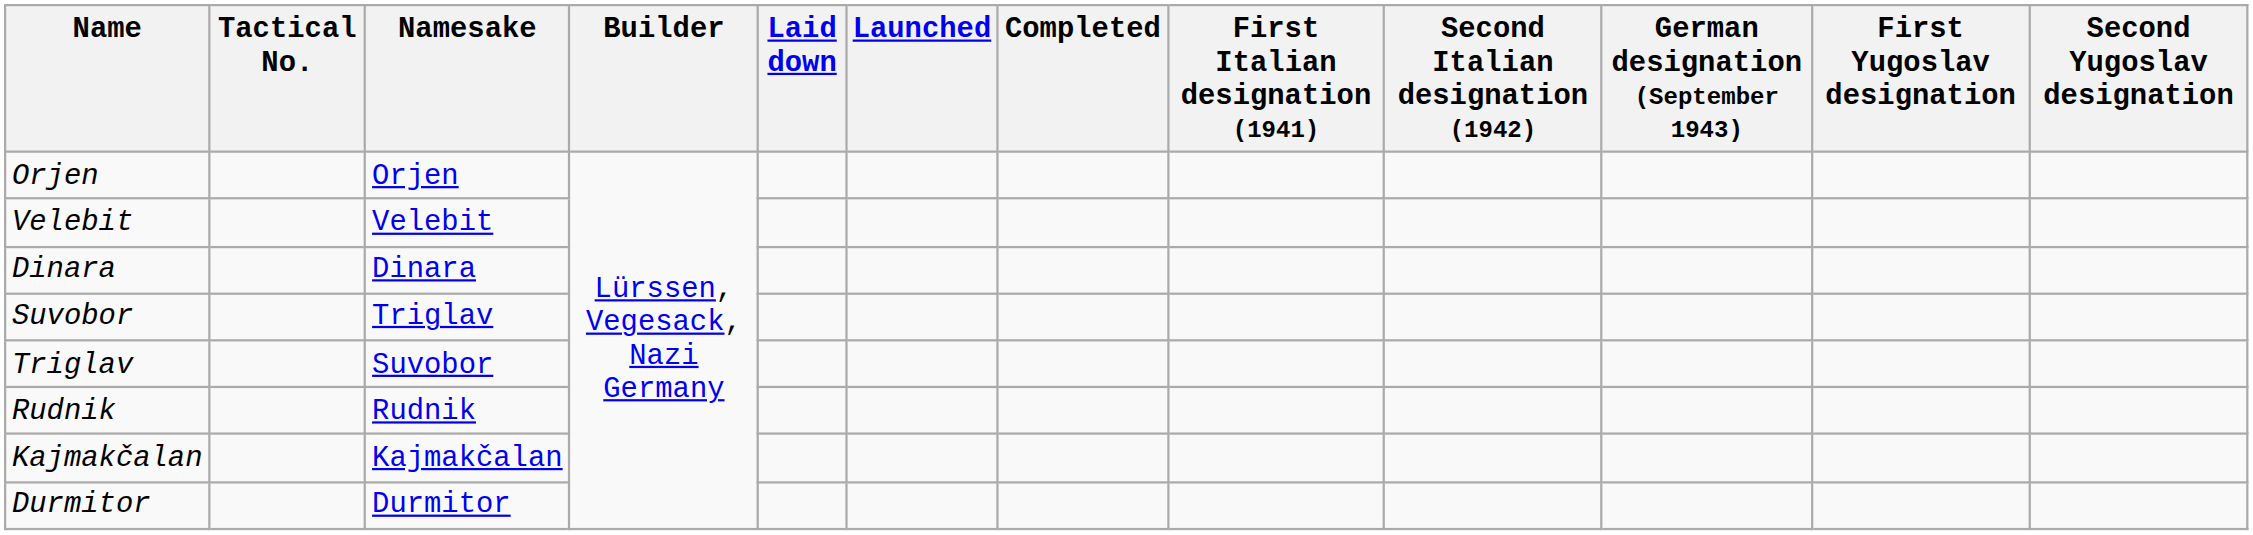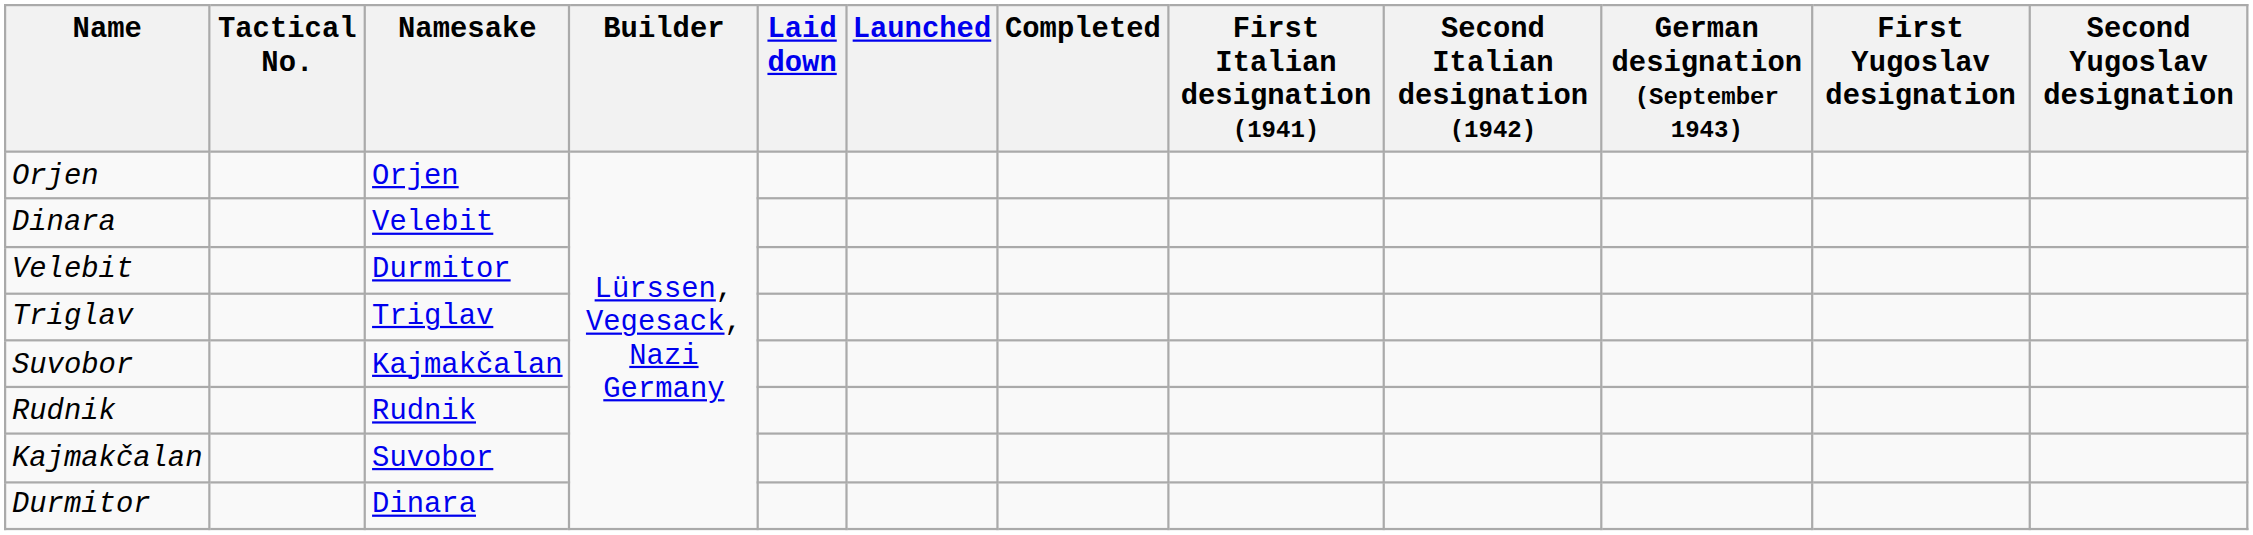(73, 223) Velebit -> (64, 223) Dinara
(64, 270) Dinara -> (73, 270) Velebit
(424, 270) Dinara -> (441, 270) Durmitor
(73, 317) Suvobor -> (73, 317) Triglav
(73, 364) Triglav -> (73, 364) Suvobor
(433, 364) Suvobor -> (467, 364) Kajmakčalan
(467, 458) Kajmakčalan -> (433, 458) Suvobor
(441, 505) Durmitor -> (424, 505) Dinara
